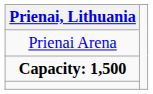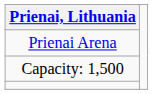(73, 68) bold -> (73, 68) normal
